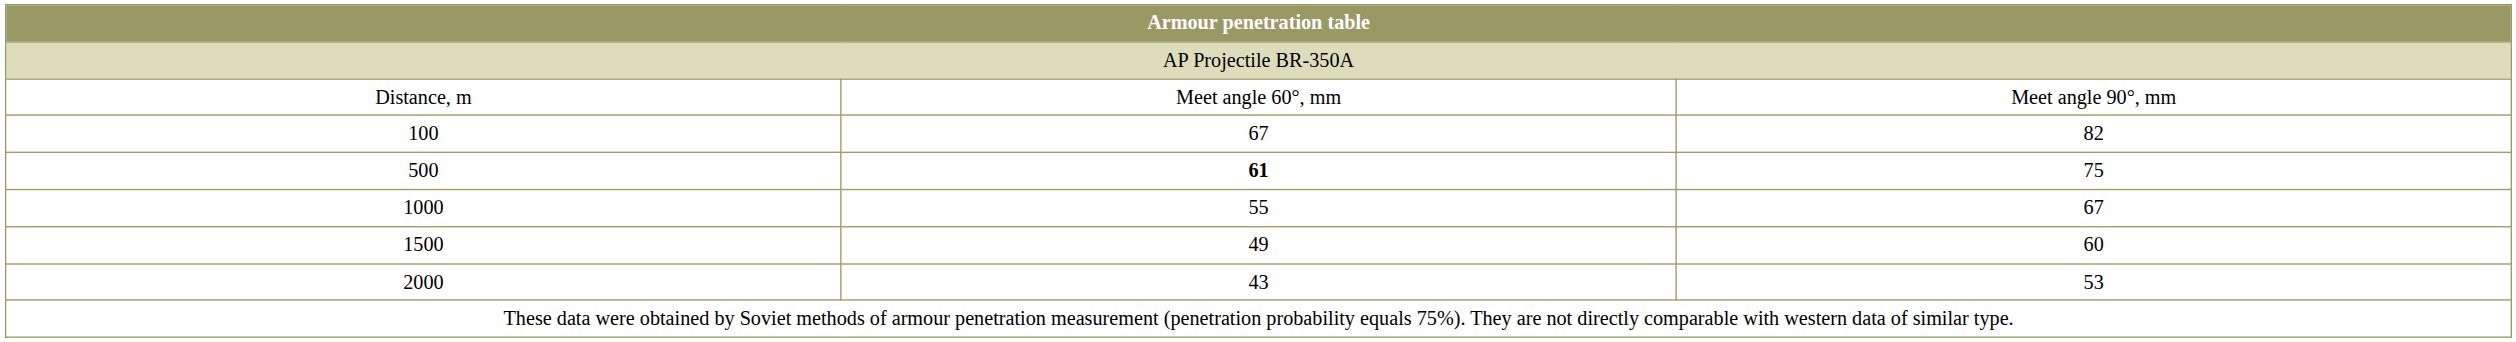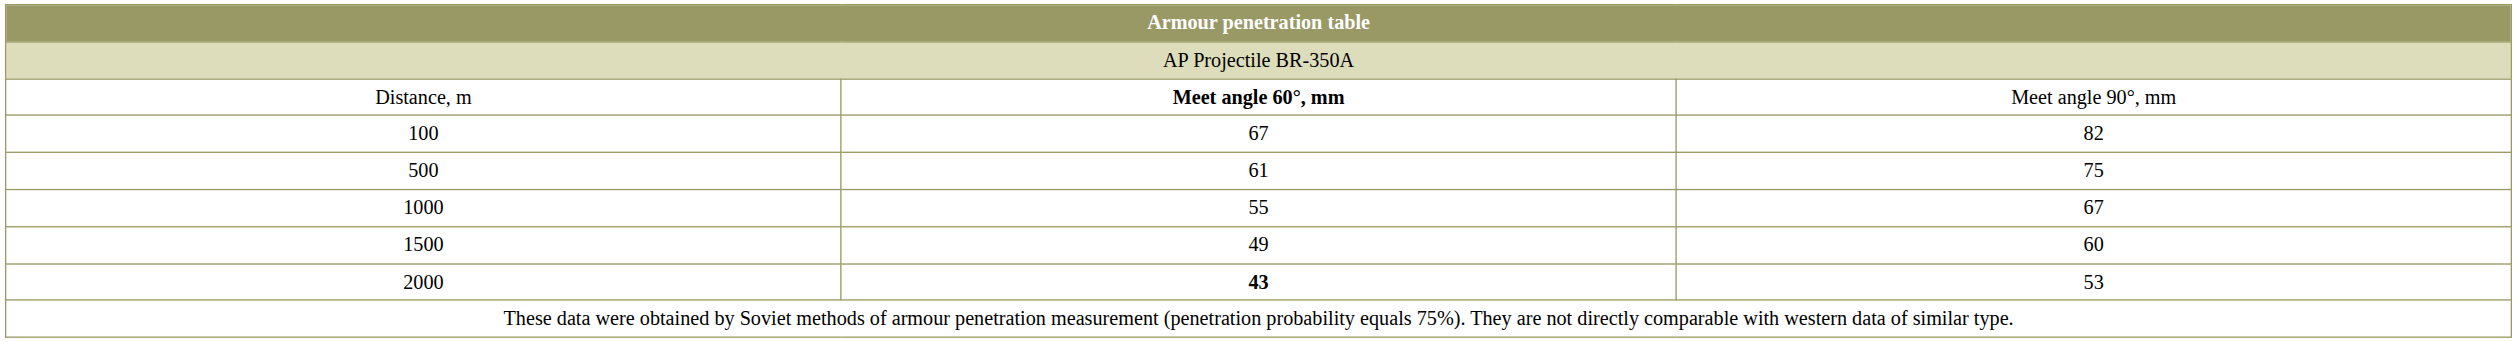(1259, 96) normal -> (1259, 96) bold
(1259, 170) bold -> (1259, 170) normal
(1259, 281) normal -> (1259, 281) bold
